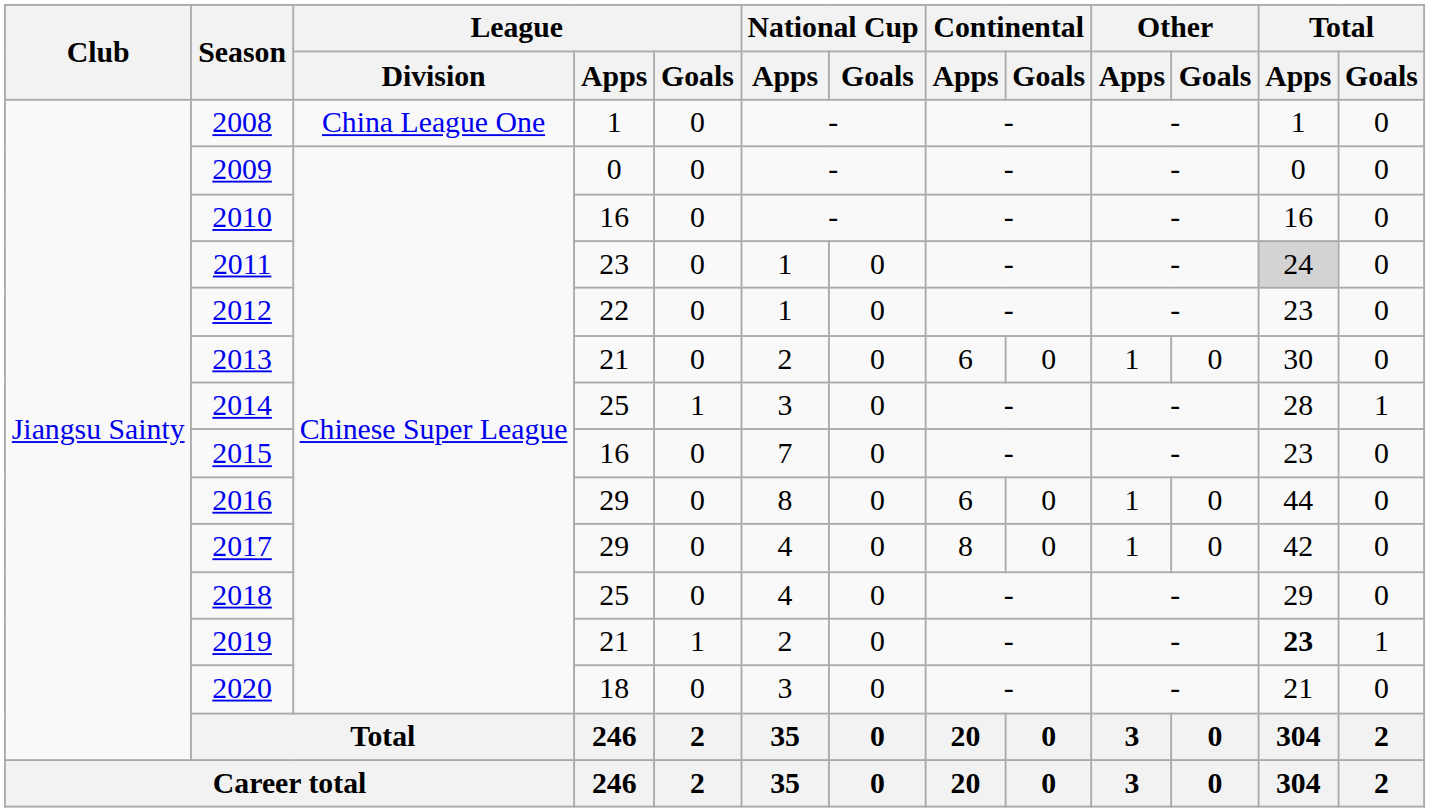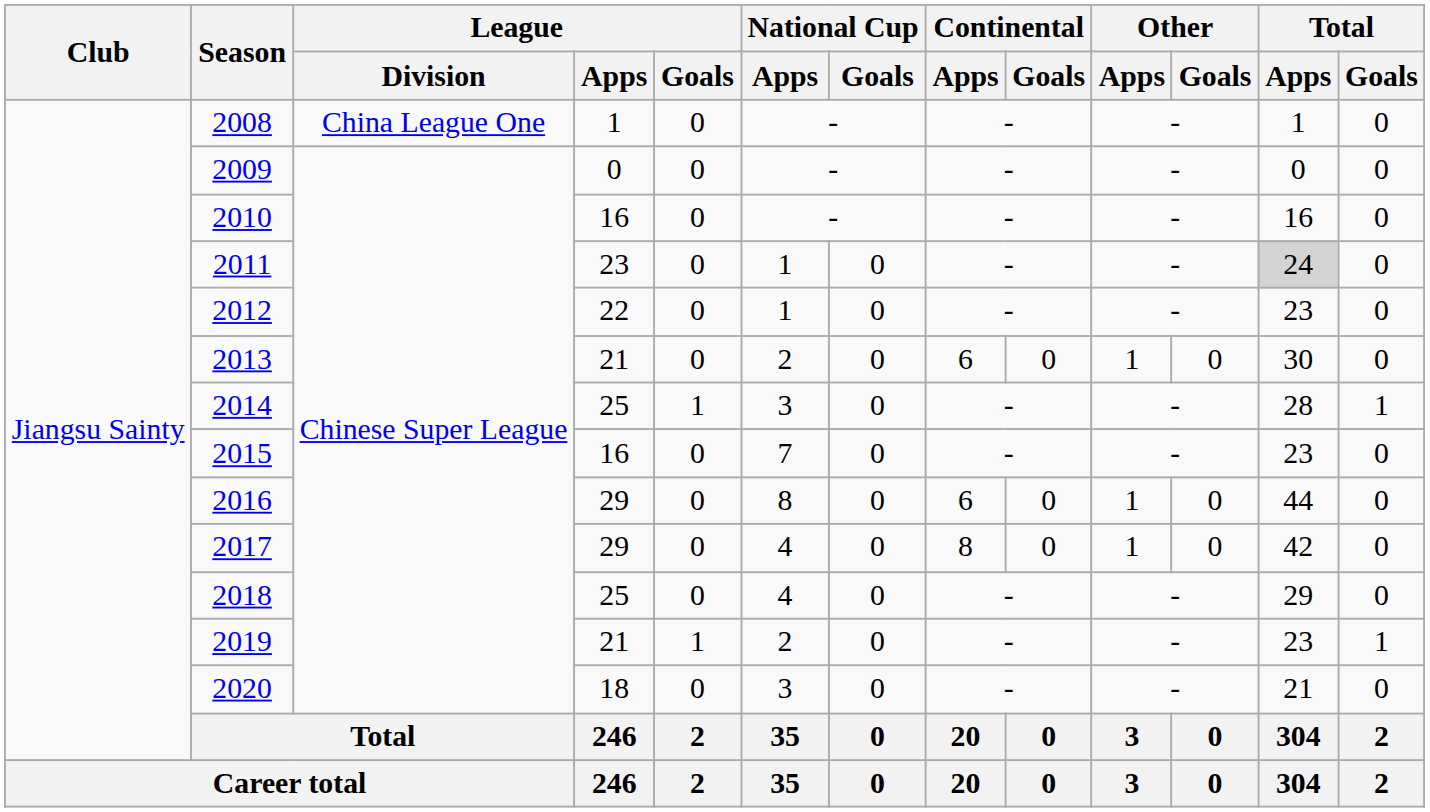(1298, 641) bold -> (1298, 641) normal
